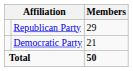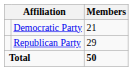rows swapped: (47, 27) <-> (48, 43)
